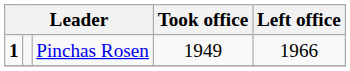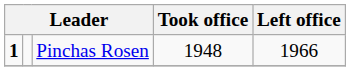(203, 50) 1949 -> (203, 50) 1948
